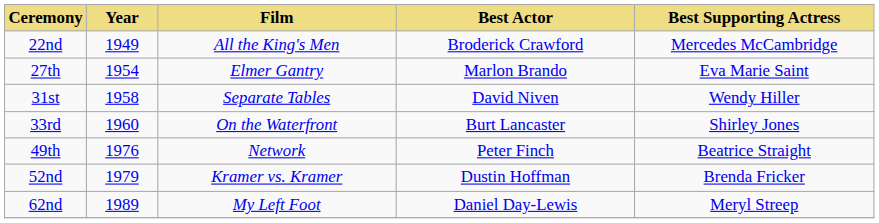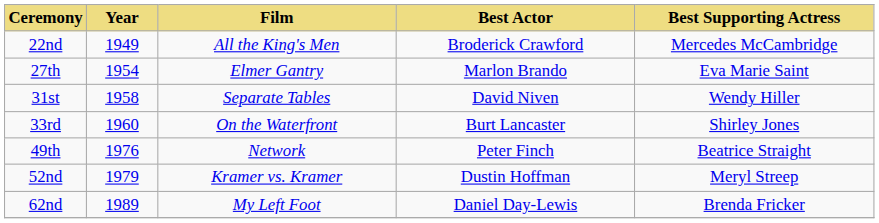(754, 177) Brenda Fricker -> (754, 177) Meryl Streep
(754, 204) Meryl Streep -> (754, 204) Brenda Fricker
